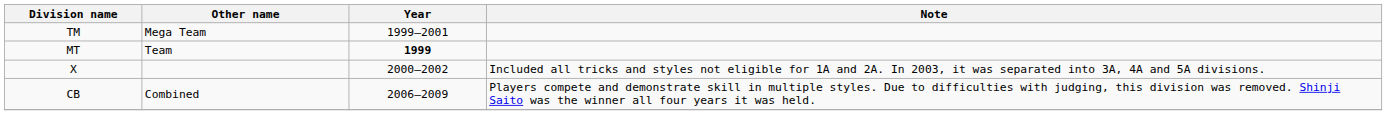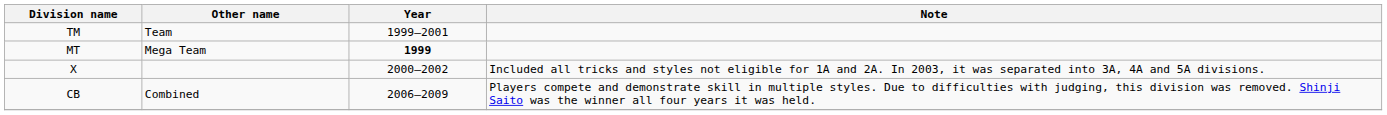(175, 32) Mega Team -> (158, 32) Team
(158, 51) Team -> (175, 51) Mega Team
